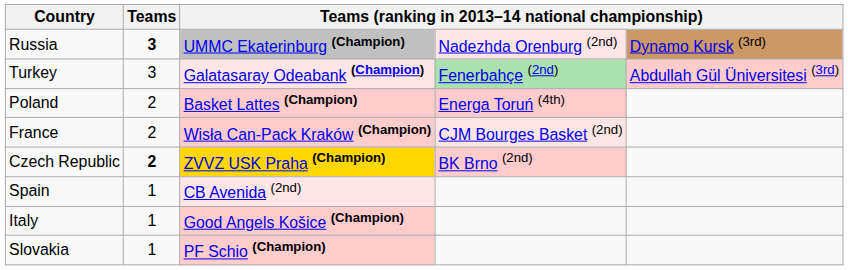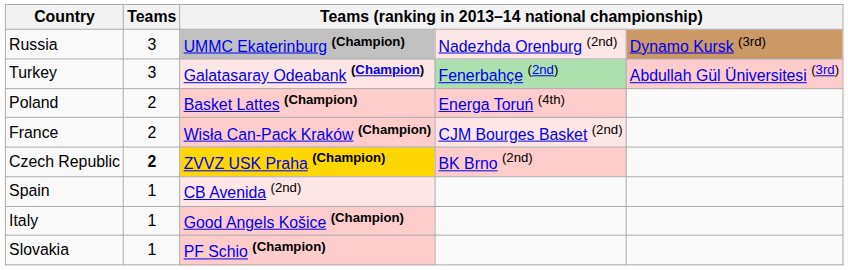(152, 44) bold -> (152, 44) normal
